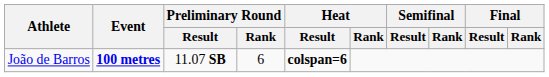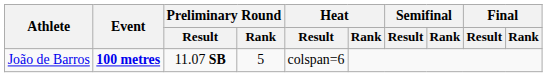(261, 60) 6 -> (261, 60) 5
(317, 60) bold -> (316, 60) normal
